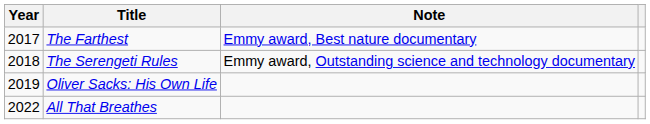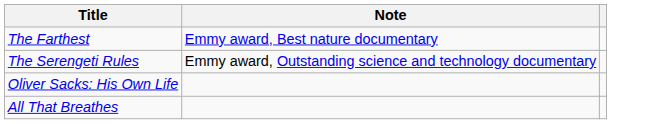- column: (24, 15)
